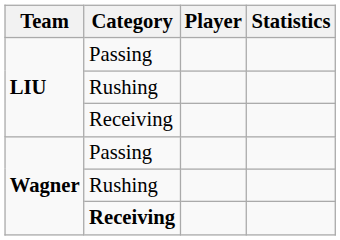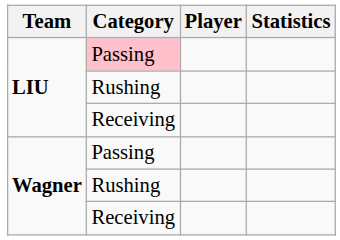(121, 54) no background -> (123, 54) pink background
(132, 217) bold -> (133, 217) normal
